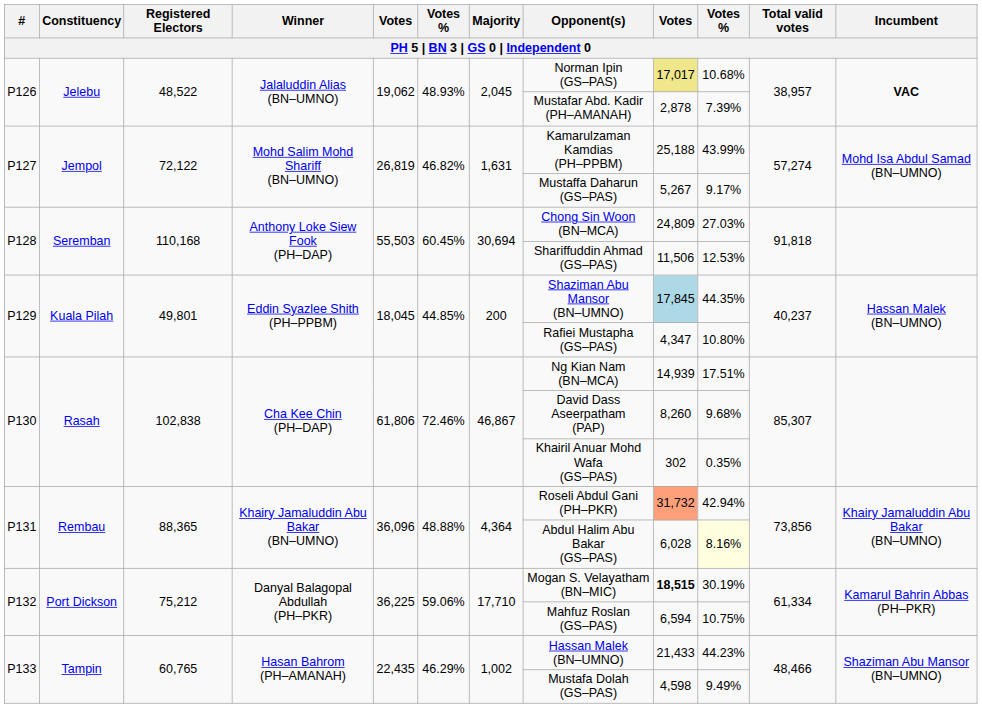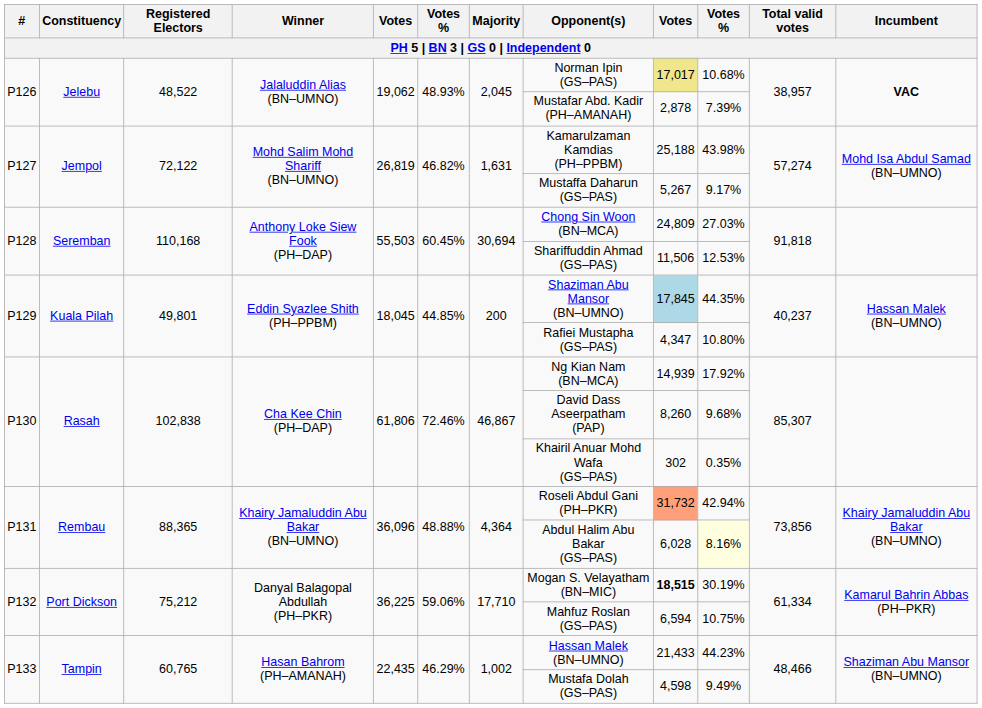(724, 149) 43.99% -> (724, 149) 43.98%
(724, 373) 17.51% -> (724, 373) 17.92%
